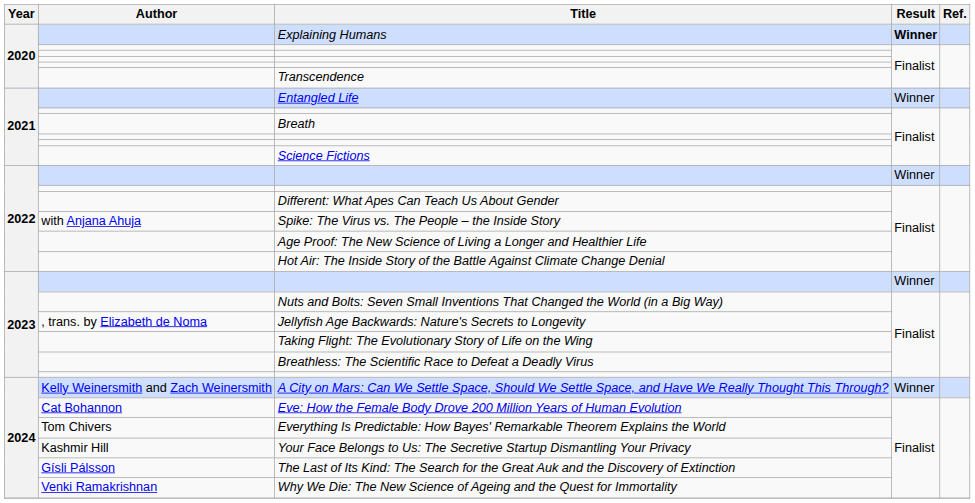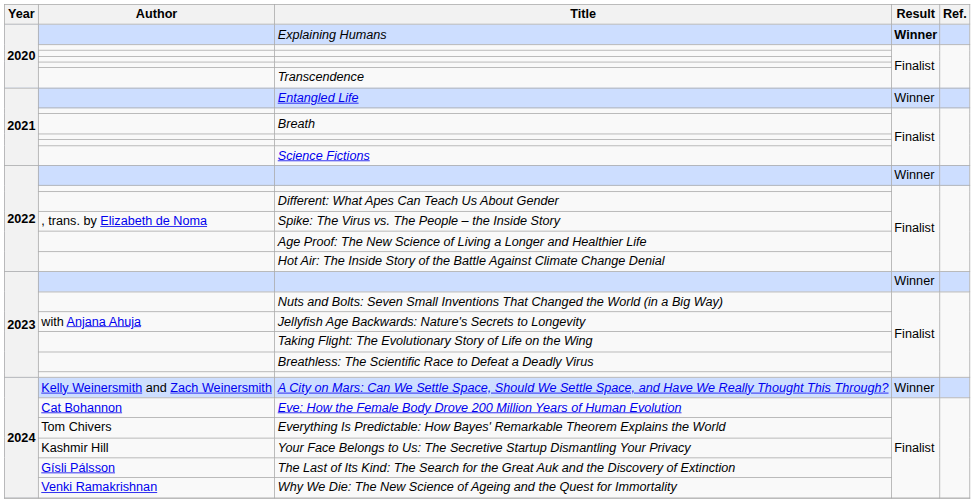(91, 221) with Anjana Ahuja -> (124, 221) , trans. by Elizabeth de Noma
(124, 321) , trans. by Elizabeth de Noma -> (91, 321) with Anjana Ahuja
